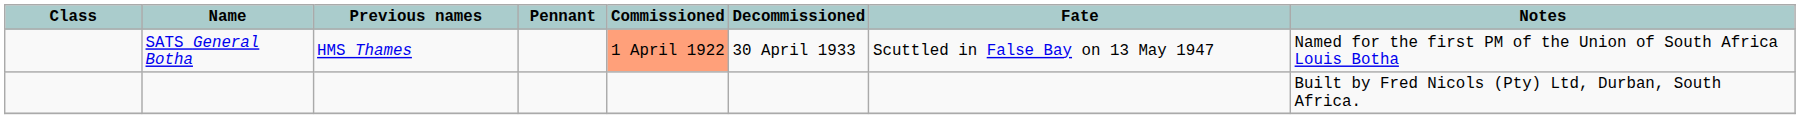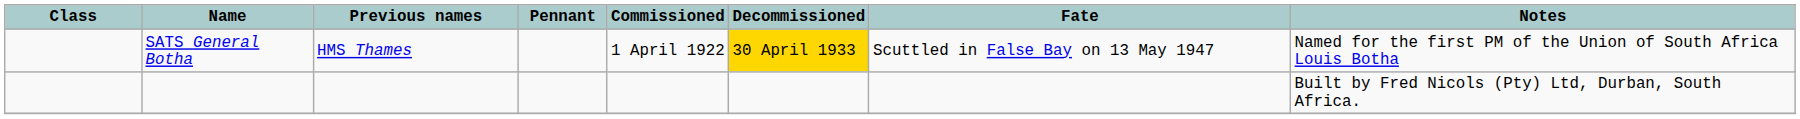(668, 51) lightsalmon background -> (668, 51) no background
(794, 51) no background -> (794, 51) gold background
